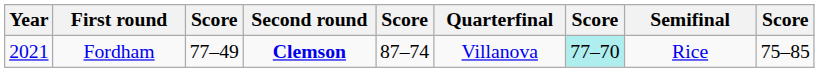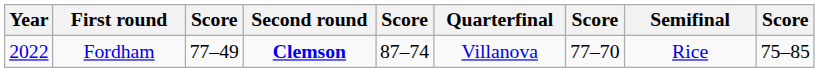(29, 51) 2021 -> (29, 51) 2022
(595, 51) paleturquoise background -> (595, 51) no background
